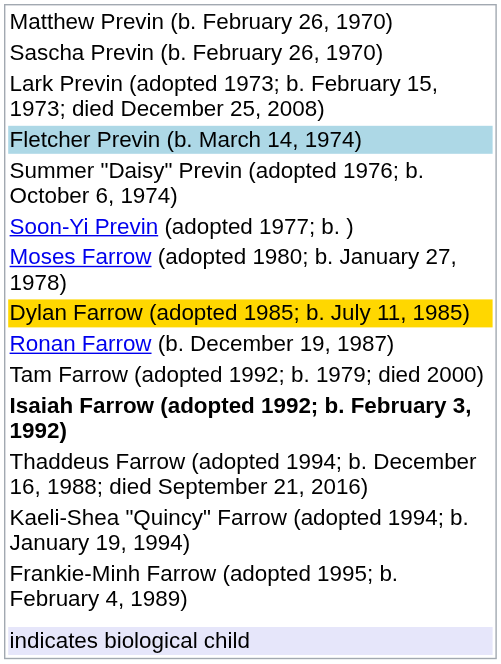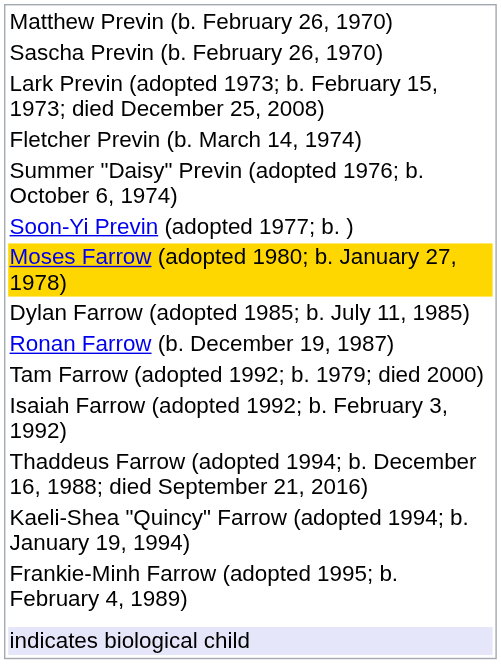(186, 139) lightblue background -> (186, 139) no background
(233, 269) no background -> (233, 269) gold background
(240, 313) gold background -> (240, 313) no background
(241, 418) bold -> (229, 418) normal
